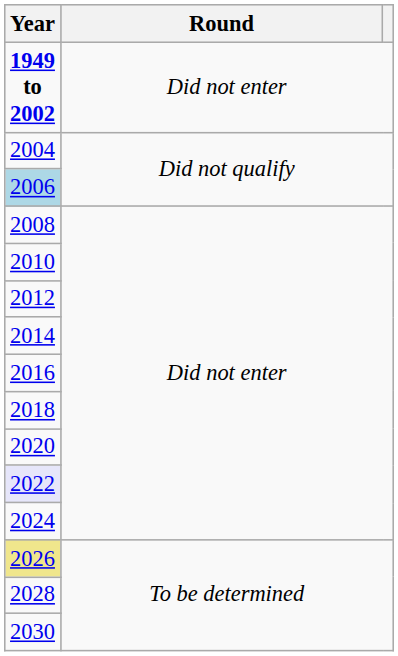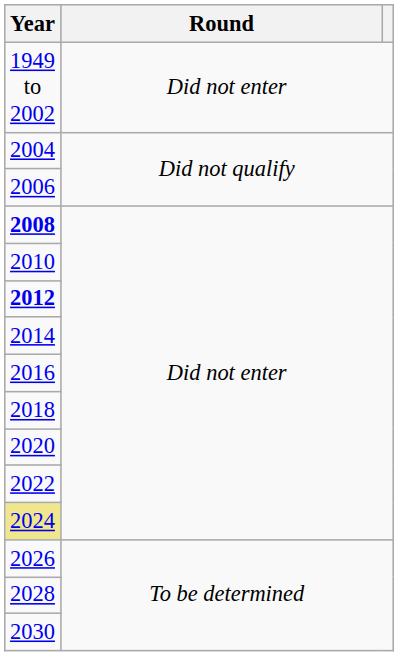(32, 86) bold -> (32, 86) normal
(32, 187) lightblue background -> (32, 187) no background
(32, 224) normal -> (32, 224) bold
(32, 298) normal -> (32, 298) bold
(32, 484) lavender background -> (32, 484) no background
(32, 521) no background -> (32, 521) khaki background
(32, 558) khaki background -> (32, 558) no background
